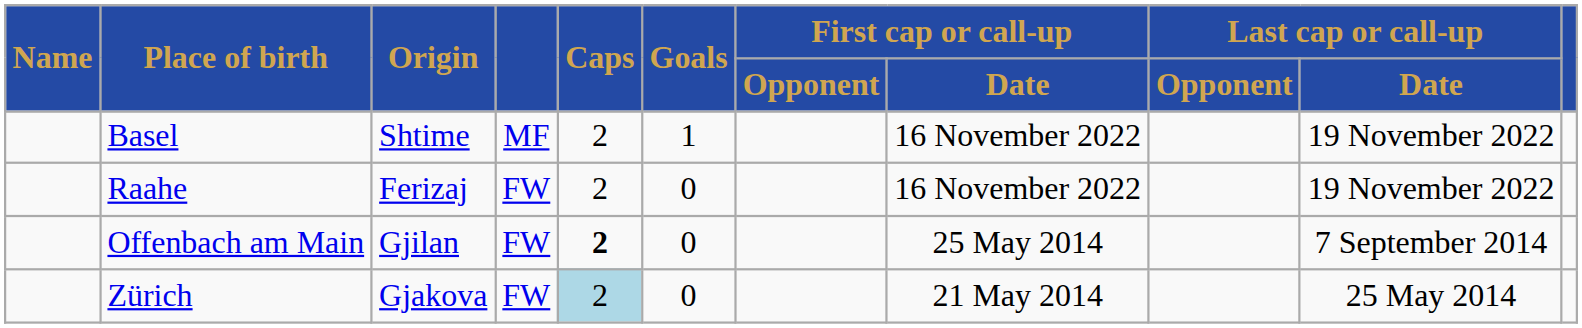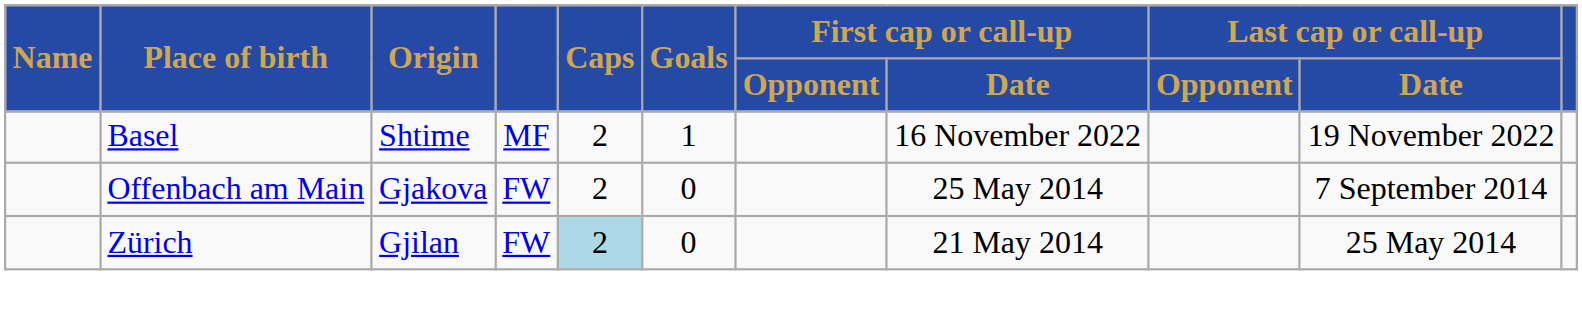- row: (147, 189)
(419, 242) Gjilan -> (433, 189) Gjakova
(600, 242) bold -> (600, 189) normal
(433, 294) Gjakova -> (419, 242) Gjilan
